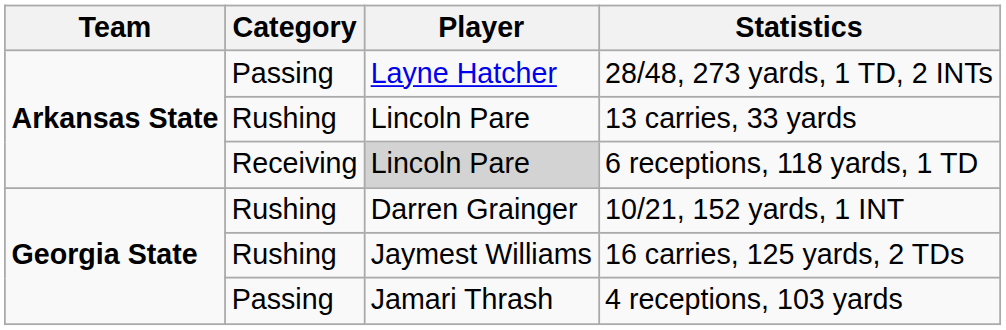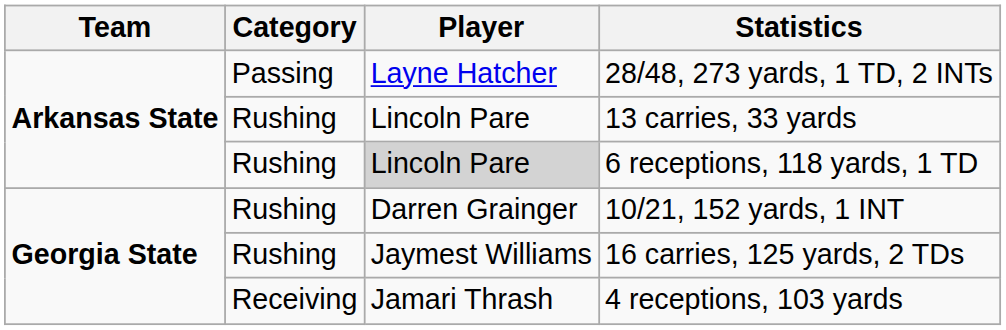(295, 164) Receiving -> (284, 164) Rushing
(283, 300) Passing -> (295, 300) Receiving
